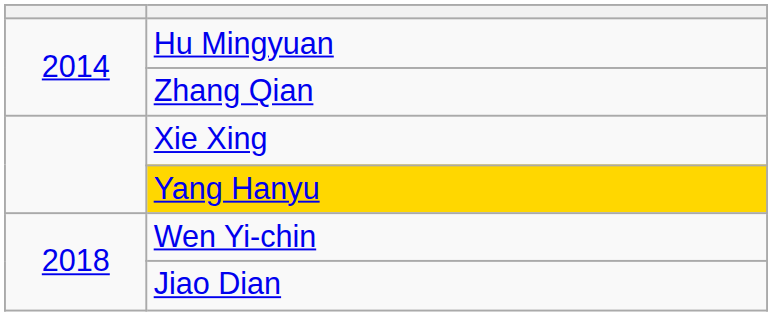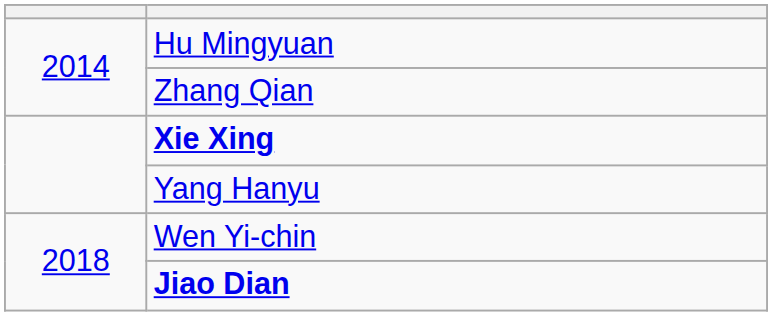(211, 139) normal -> (214, 139) bold
(237, 188) gold background -> (237, 188) no background
(217, 285) normal -> (222, 285) bold
